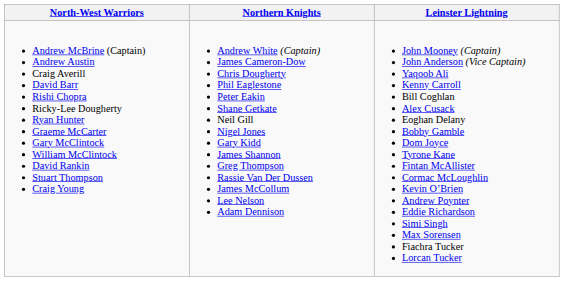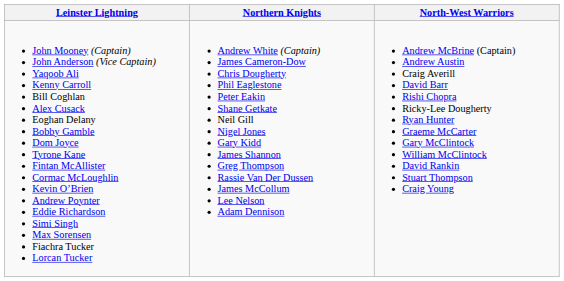columns swapped: (467, 12) <-> (97, 12)
